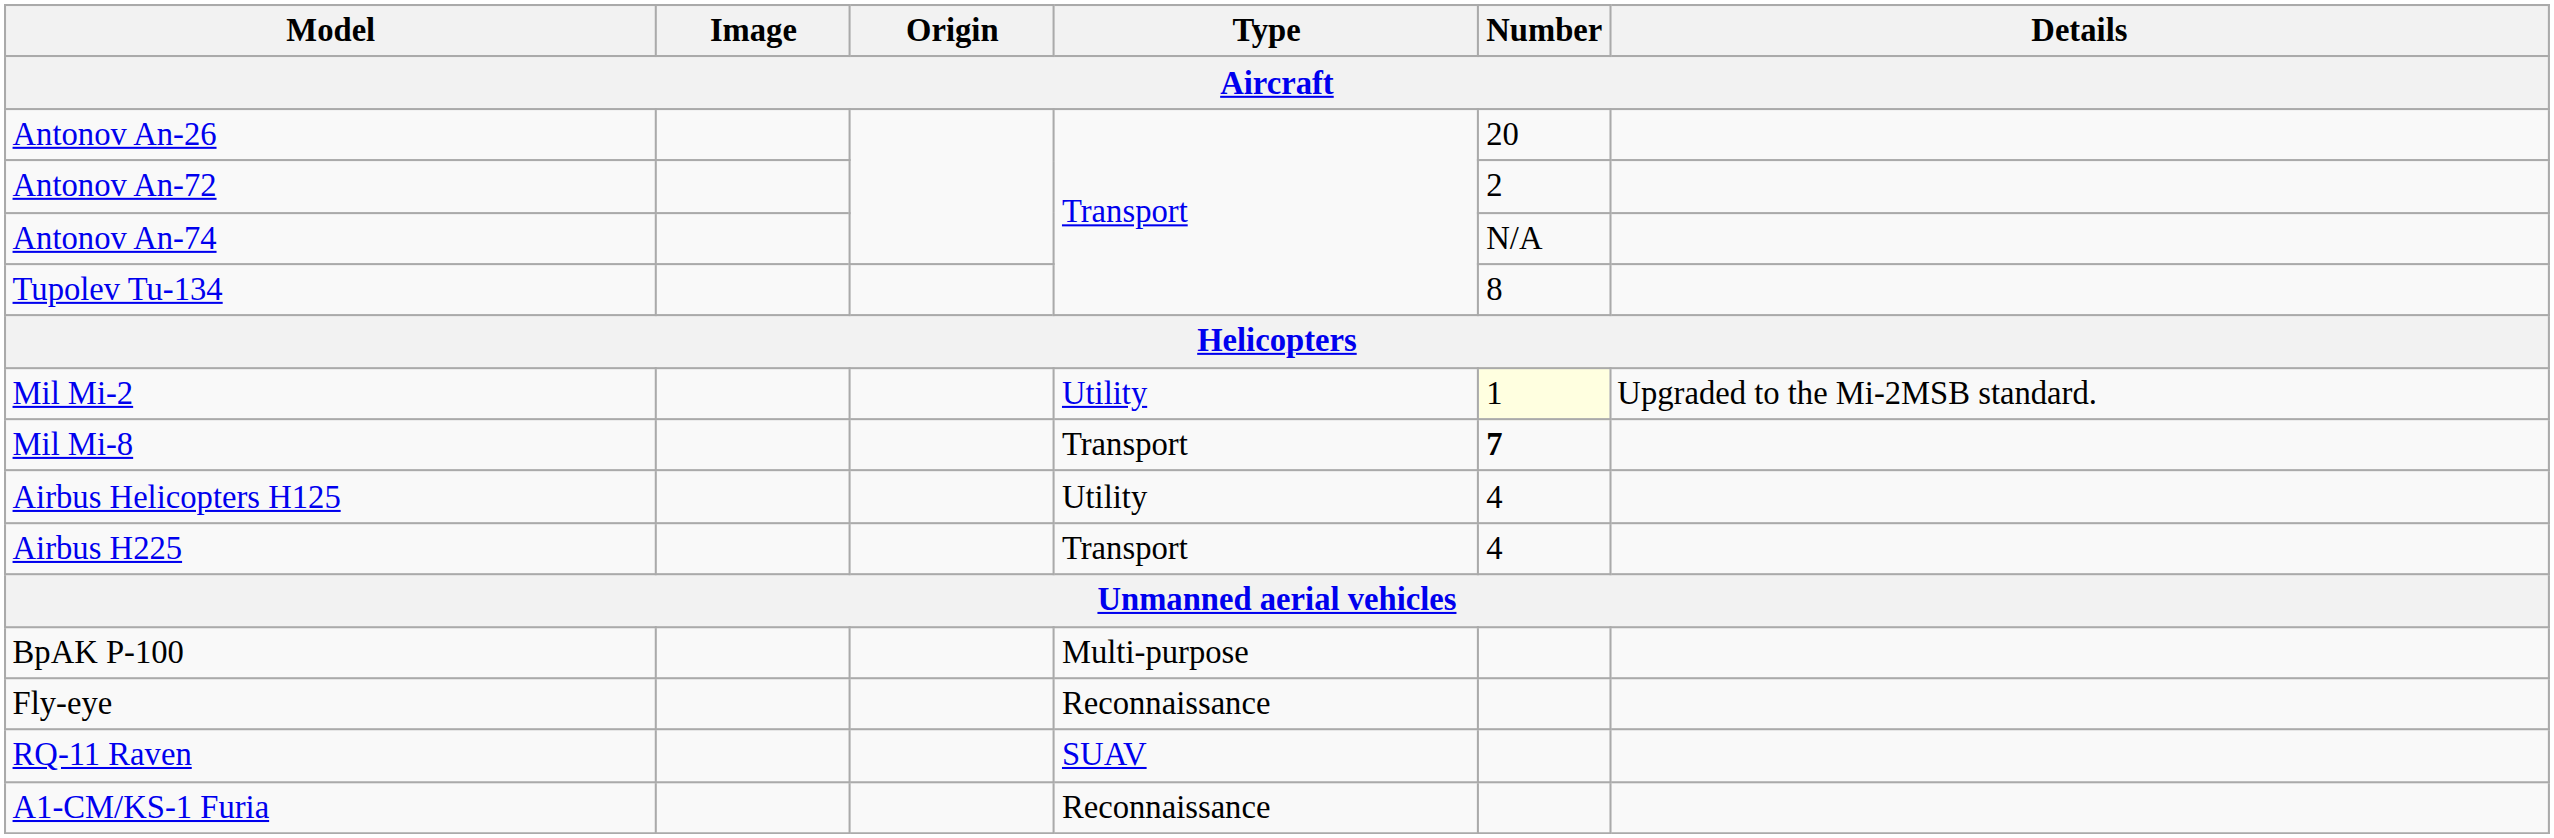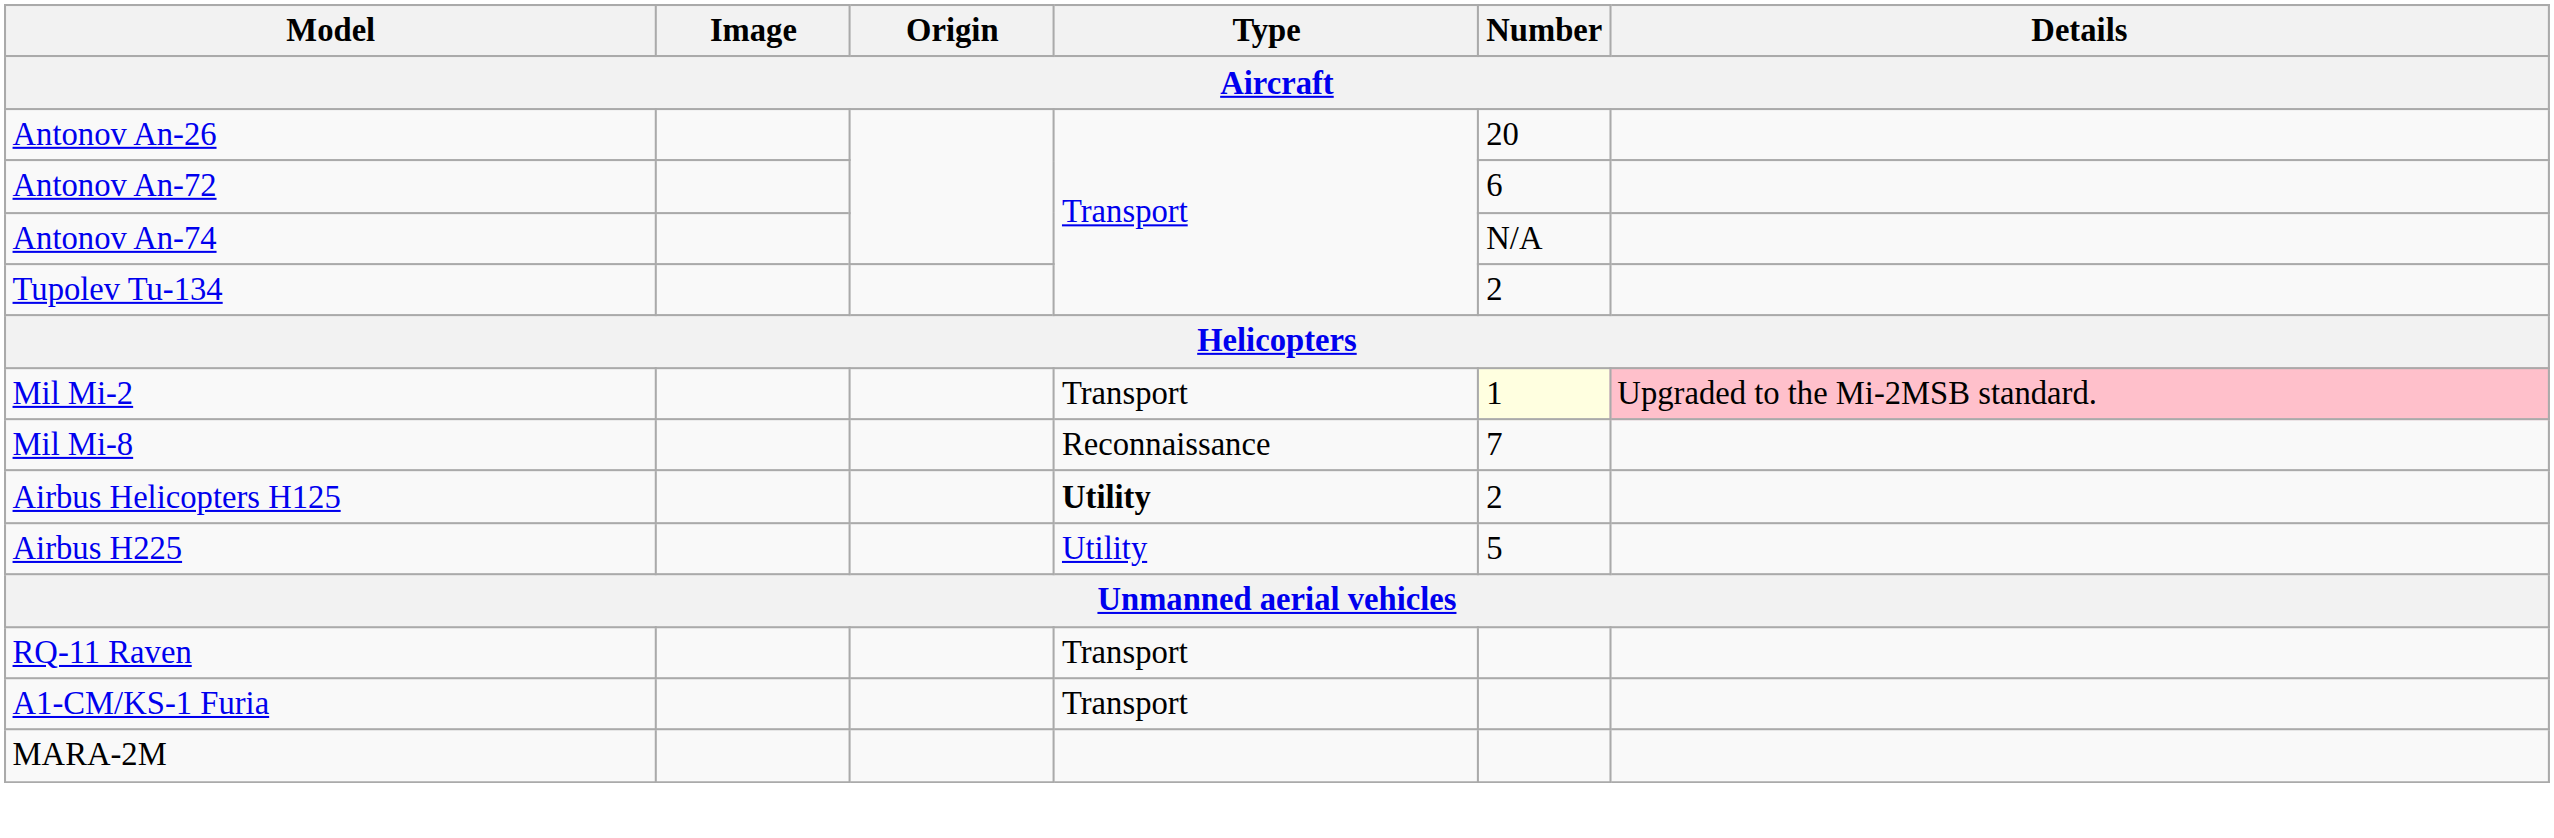(1494, 185) 2 -> (1494, 185) 6
(1494, 289) 8 -> (1494, 289) 2
(1105, 392) Utility -> (1125, 392) Transport
(1857, 392) no background -> (1857, 392) pink background
(1125, 444) Transport -> (1166, 444) Reconnaissance
(1494, 444) bold -> (1494, 444) normal
(1105, 496) normal -> (1106, 496) bold
(1494, 496) 4 -> (1494, 496) 2
(1125, 548) Transport -> (1105, 548) Utility
(1494, 548) 4 -> (1494, 548) 5
- row: (98, 651)
- row: (62, 703)
(1104, 755) SUAV -> (1125, 651) Transport
(1166, 806) Reconnaissance -> (1125, 703) Transport
+ row: (90, 755)
